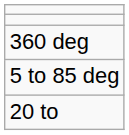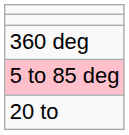(65, 76) no background -> (65, 76) pink background
